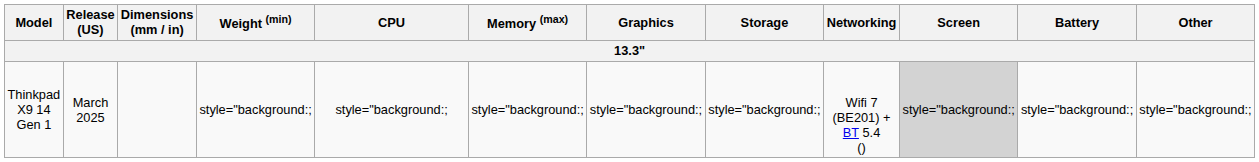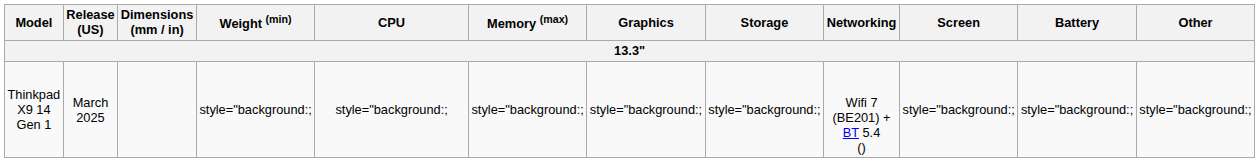(959, 110) lightgrey background -> (959, 110) no background
